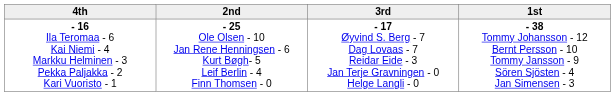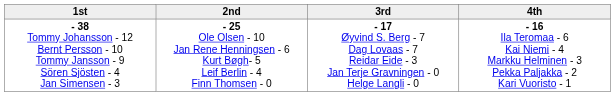columns swapped: (535, 11) <-> (80, 11)
